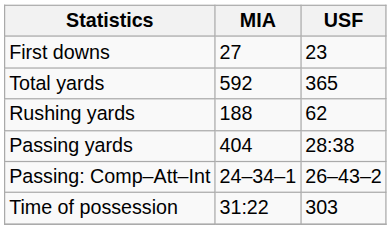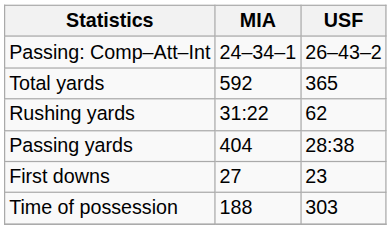rows swapped: (59, 51) <-> (110, 176)
(236, 114) 188 -> (244, 114) 31:22
(244, 208) 31:22 -> (236, 208) 188
